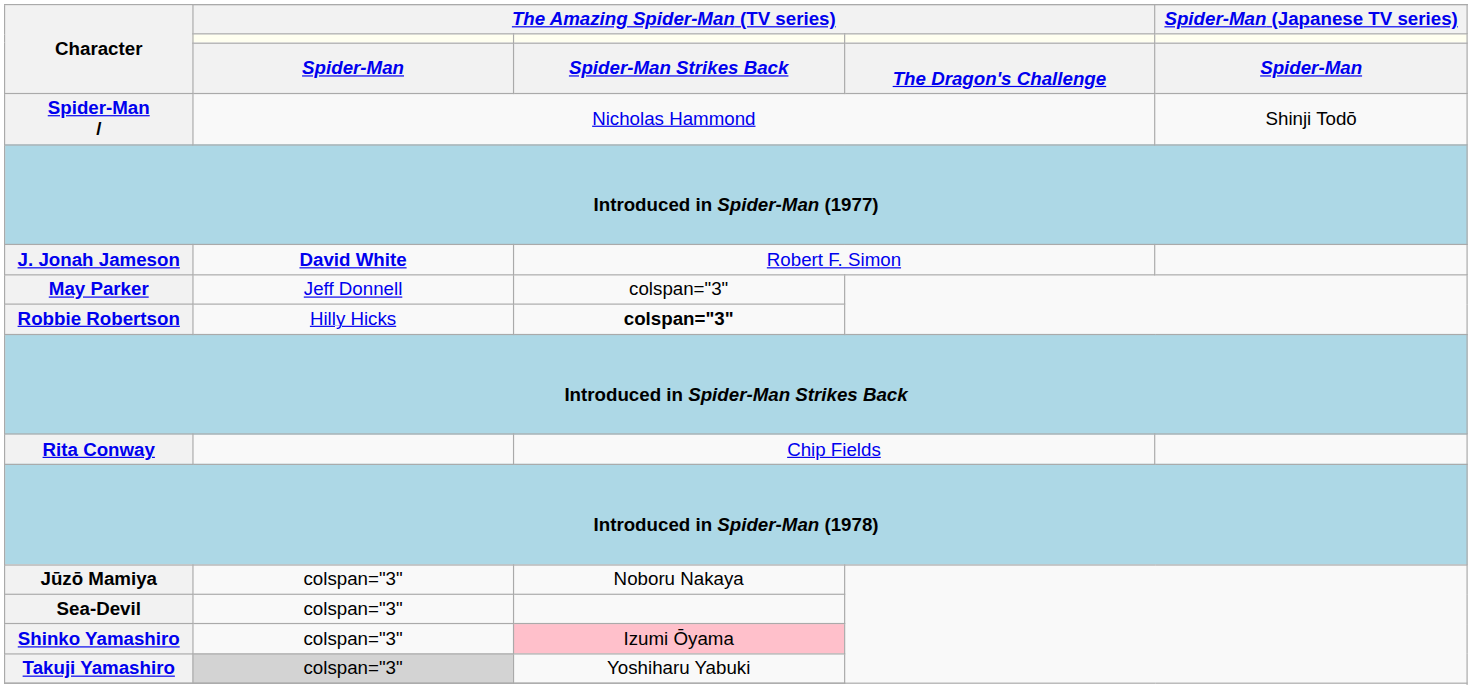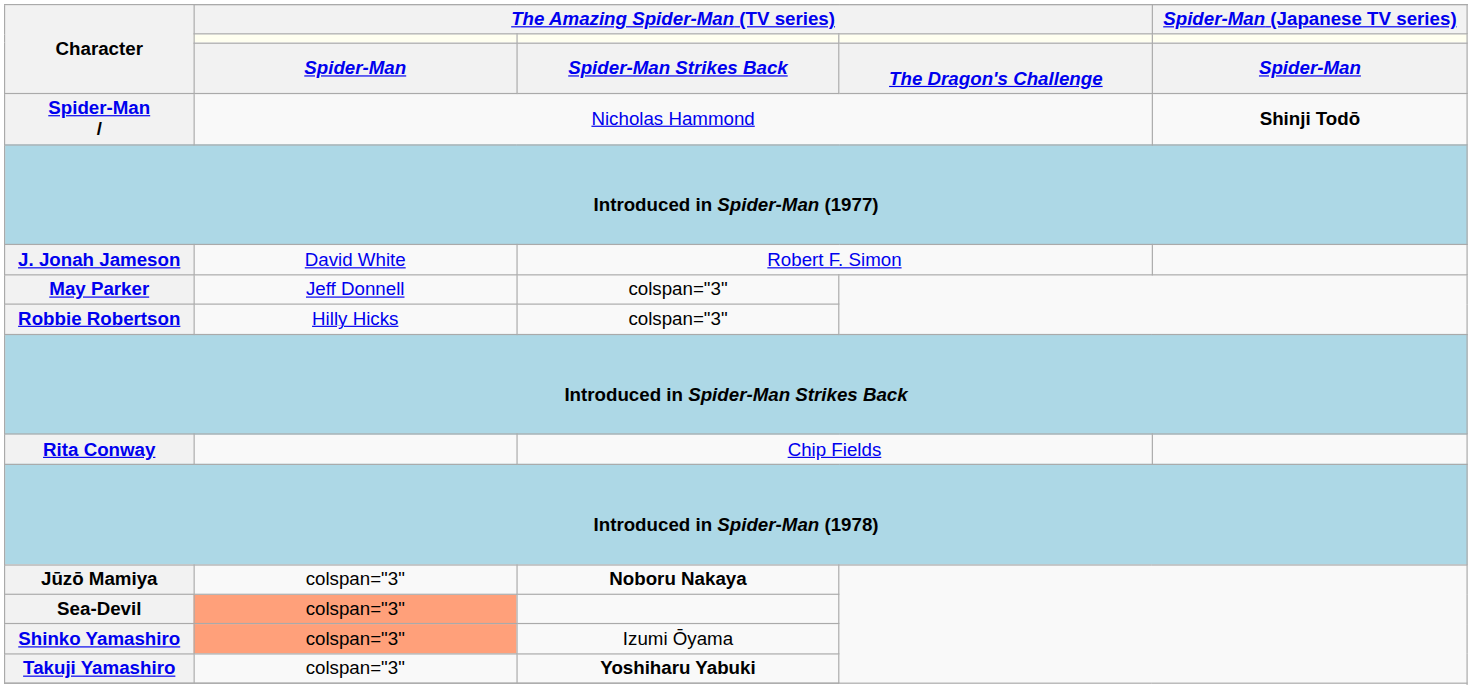(1311, 118) normal -> (1310, 118) bold
(353, 259) bold -> (355, 259) normal
(679, 319) bold -> (678, 319) normal
(679, 579) normal -> (678, 579) bold
(353, 609) no background -> (355, 609) lightsalmon background
(353, 638) no background -> (355, 638) lightsalmon background
(679, 638) pink background -> (678, 638) no background
(353, 668) lightgrey background -> (355, 668) no background
(679, 668) normal -> (678, 668) bold
